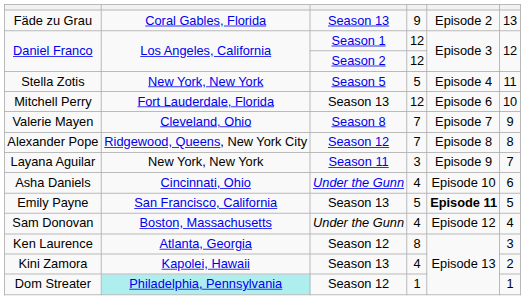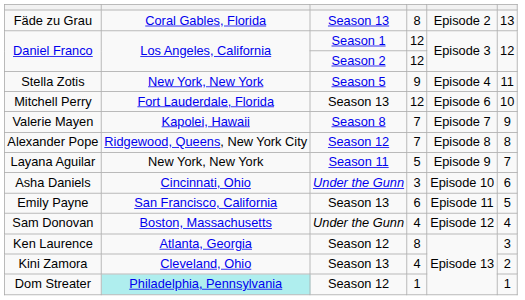(417, 20) 9 -> (417, 20) 8
(417, 81) 5 -> (417, 81) 9
(206, 122) Cleveland, Ohio -> (206, 122) Kapolei, Hawaii
(417, 162) 3 -> (417, 162) 5
(417, 182) 4 -> (417, 182) 3
(417, 203) 5 -> (417, 203) 6
(464, 203) bold -> (462, 203) normal
(206, 264) Kapolei, Hawaii -> (206, 264) Cleveland, Ohio
